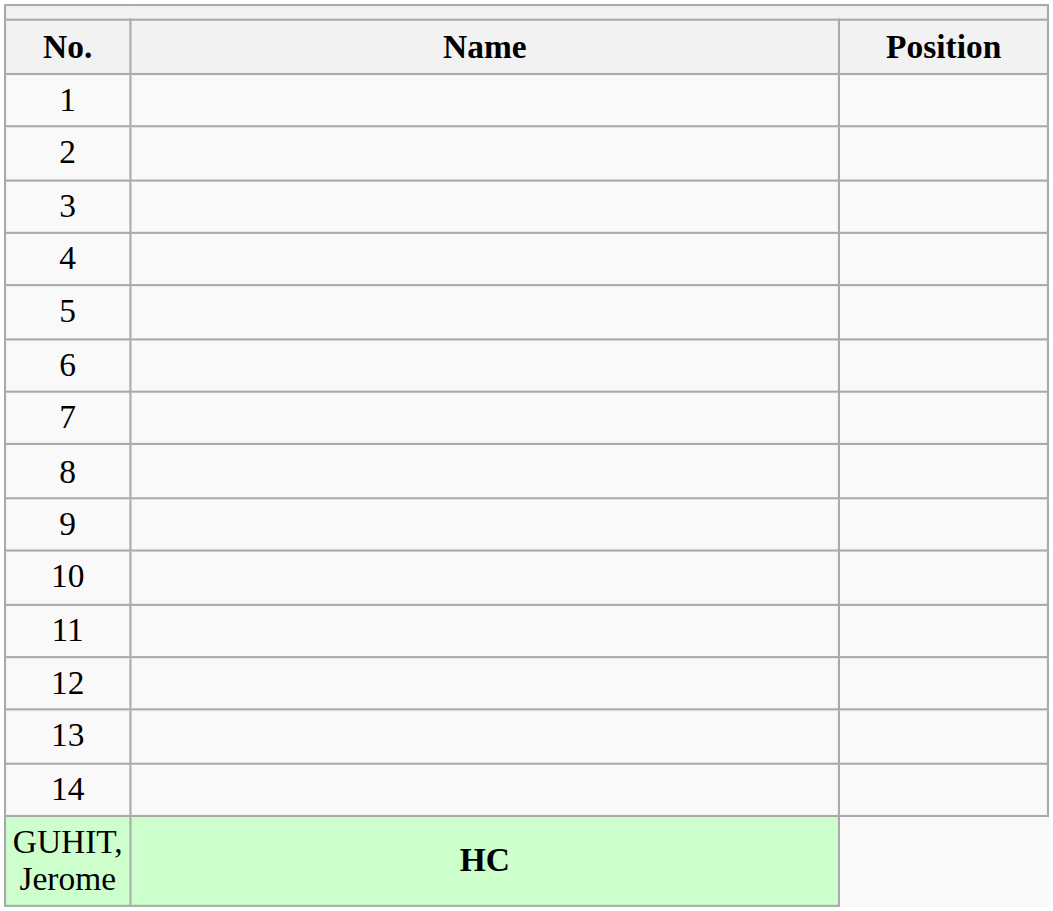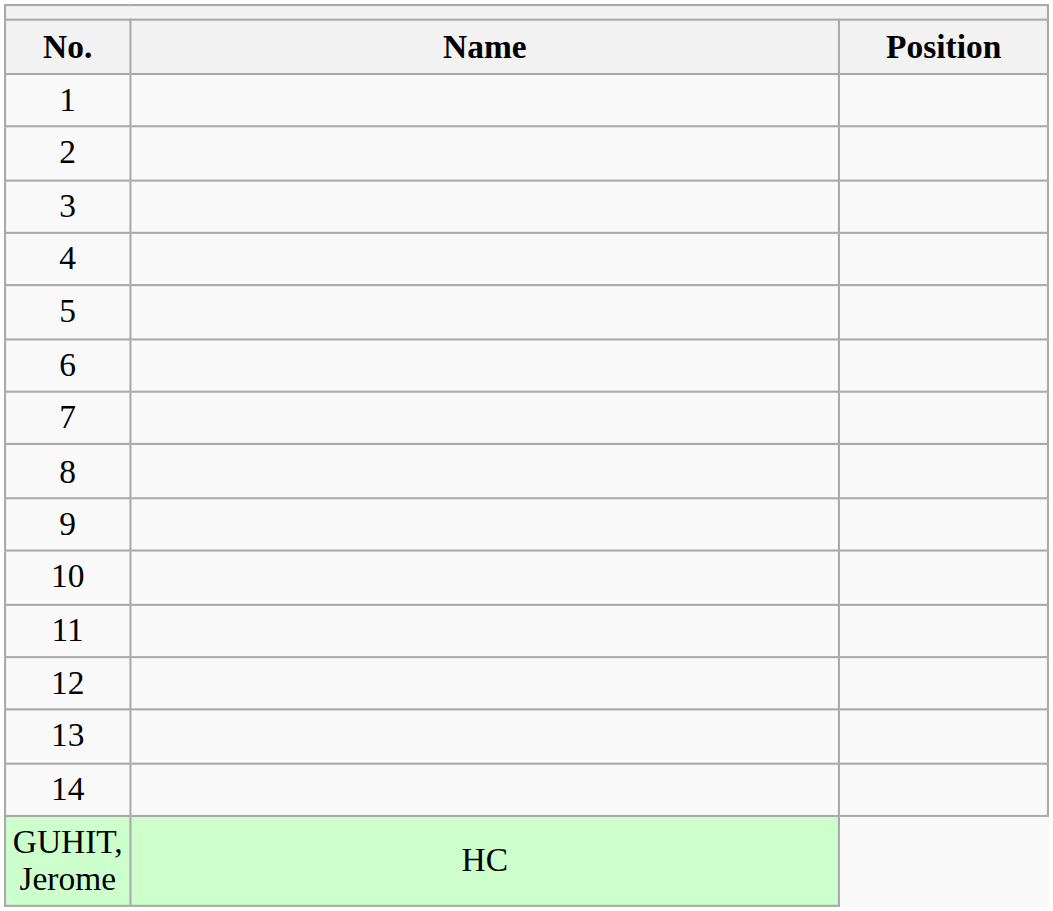(485, 860) bold -> (485, 860) normal
